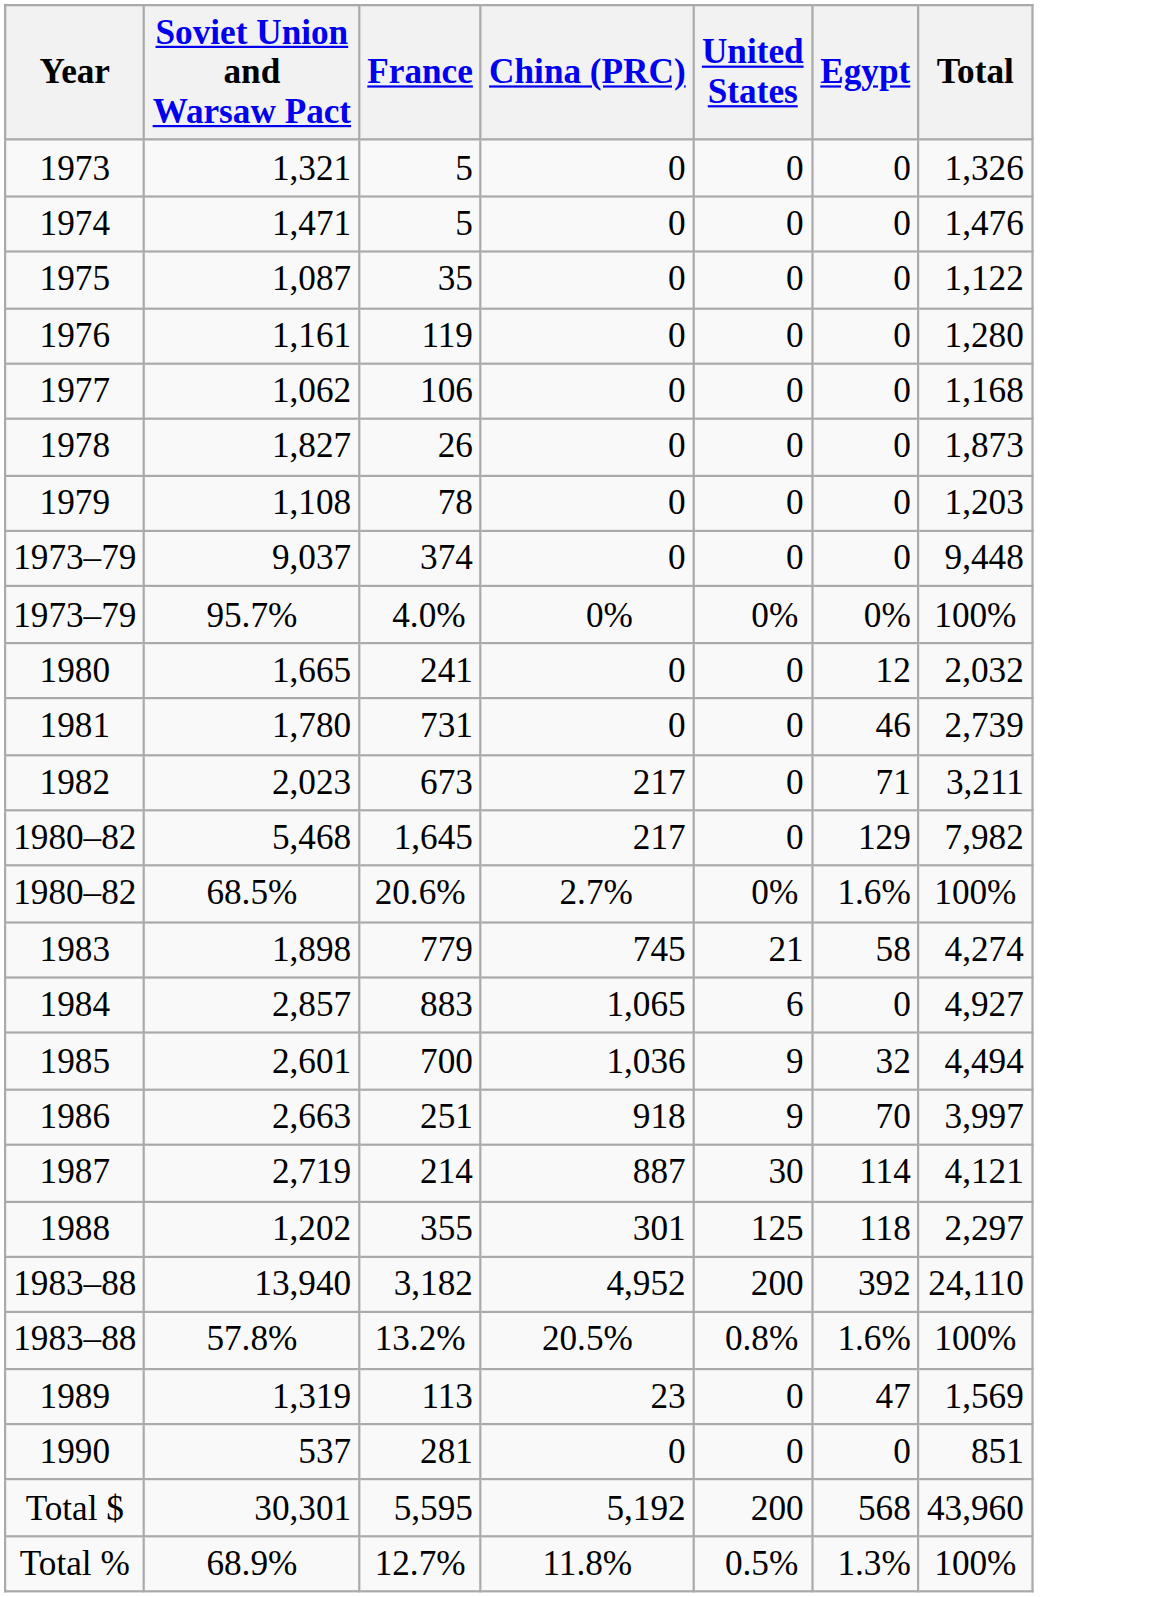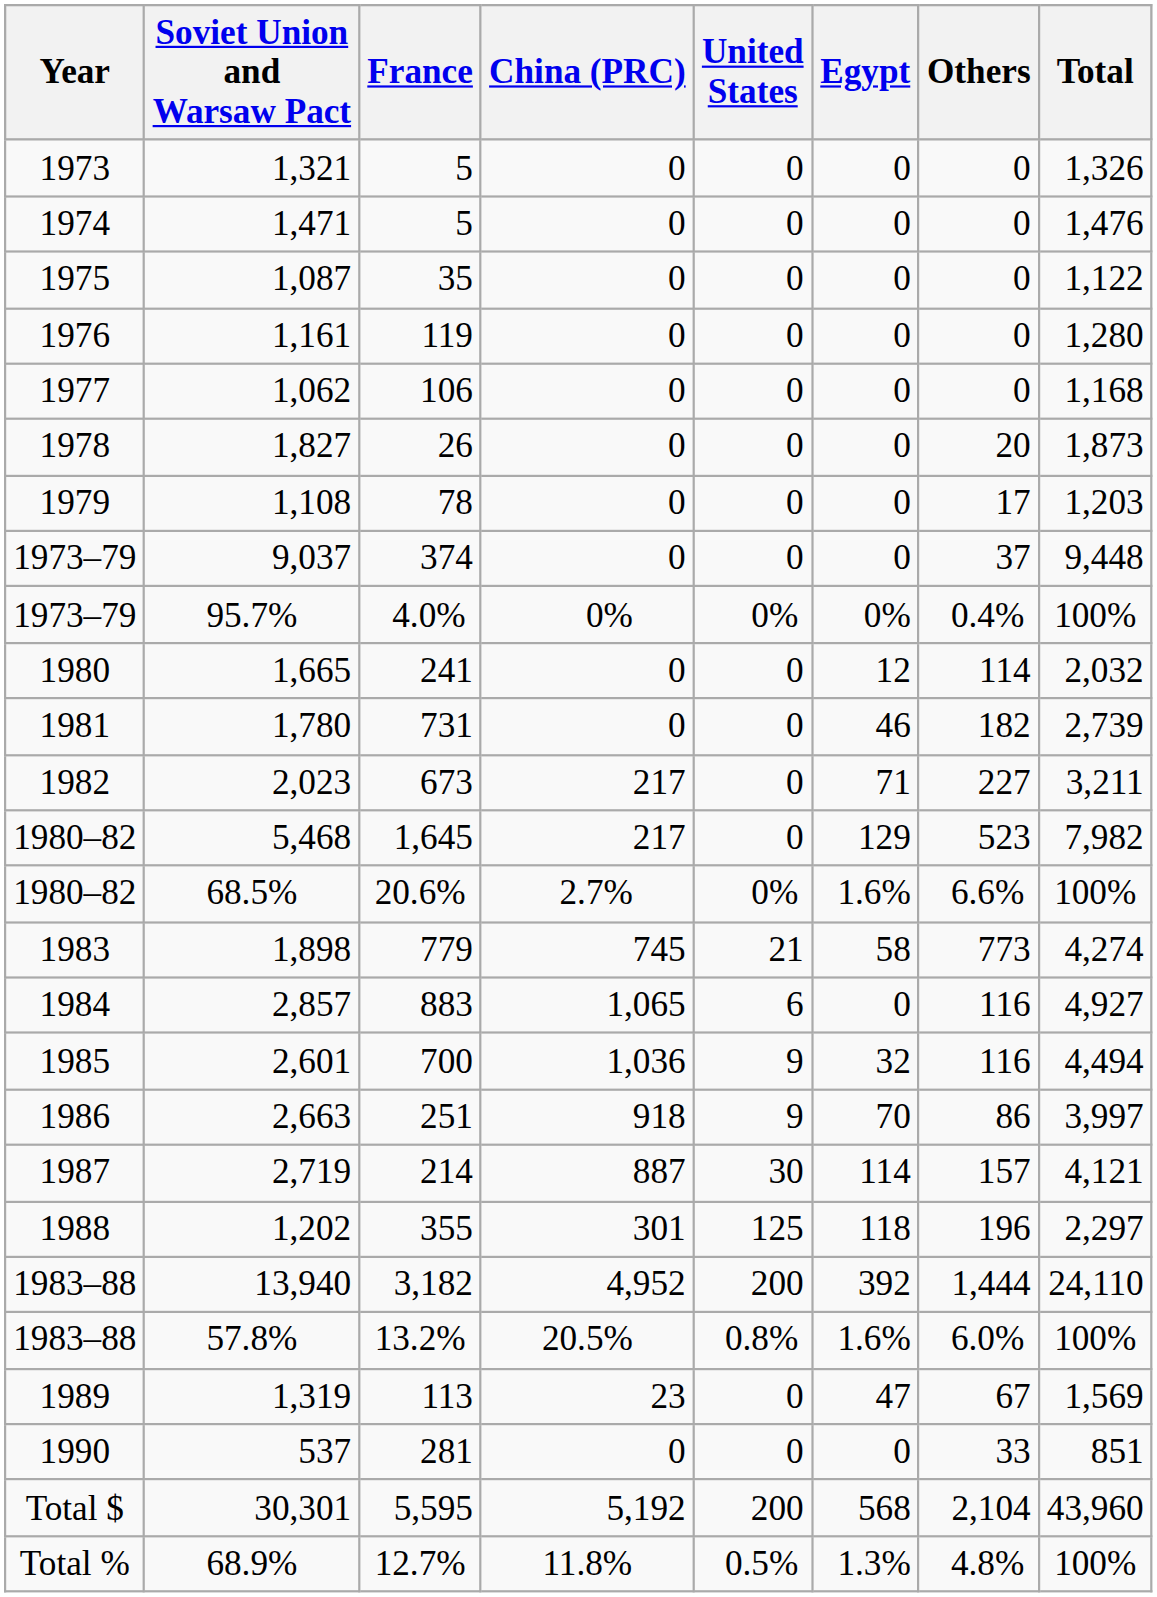+ column: (979, 72)
